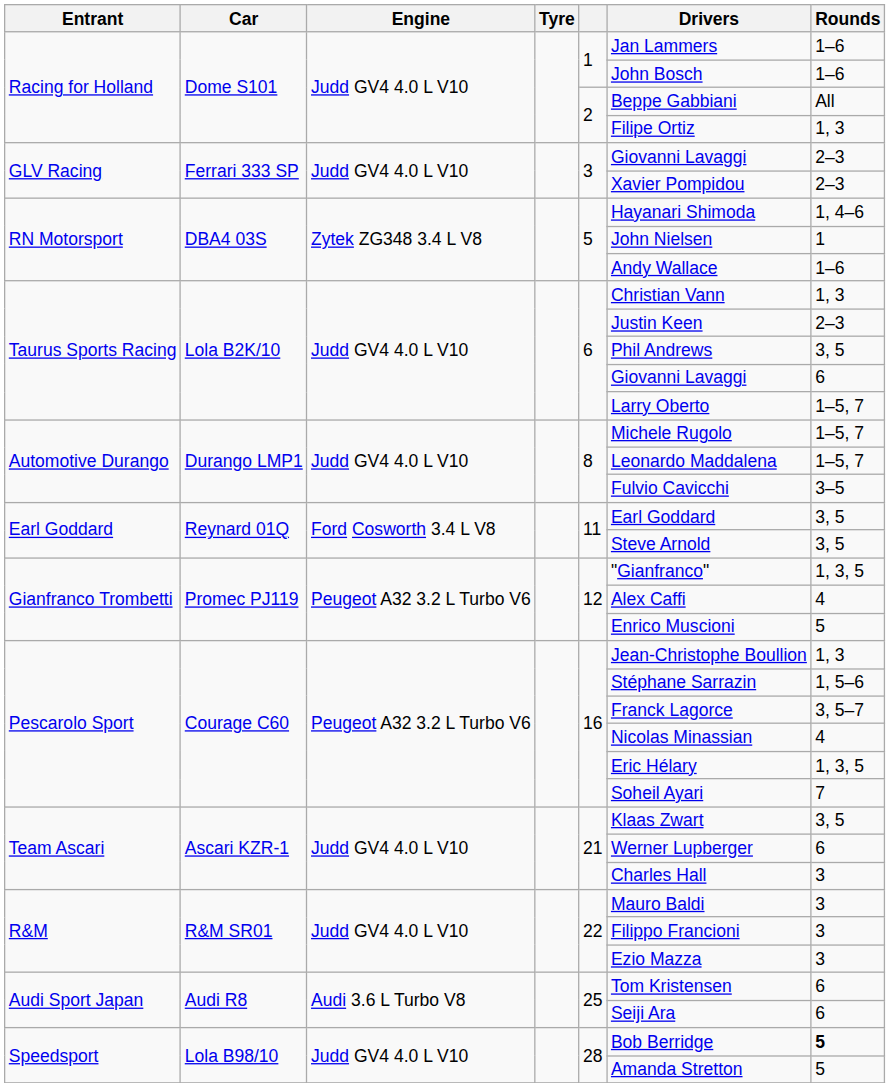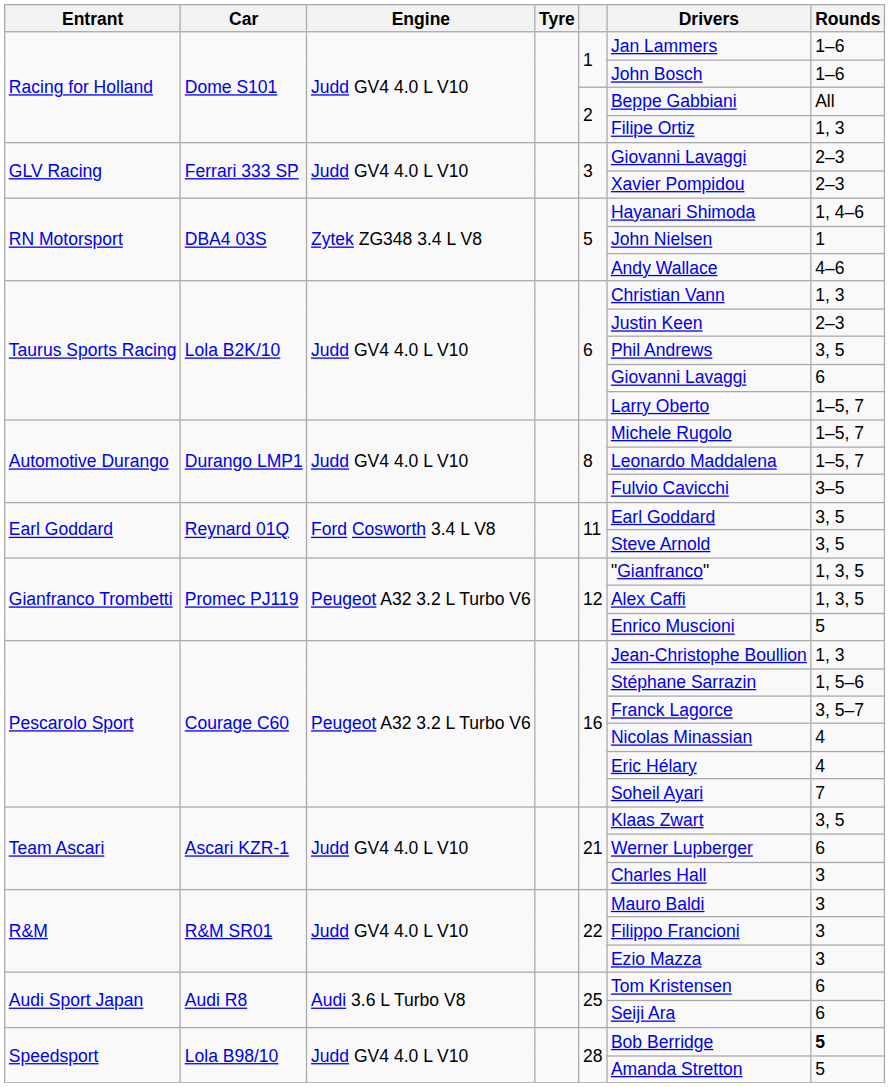(830, 267) 1–6 -> (830, 267) 4–6
(820, 599) 4 -> (840, 599) 1, 3, 5
(840, 765) 1, 3, 5 -> (820, 765) 4
